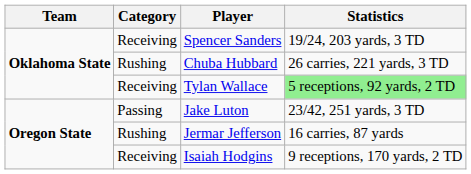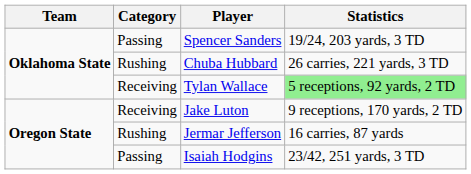(147, 40) Receiving -> (140, 40) Passing
(140, 110) Passing -> (147, 110) Receiving
(356, 110) 23/42, 251 yards, 3 TD -> (375, 110) 9 receptions, 170 yards, 2 TD
(147, 156) Receiving -> (140, 156) Passing
(375, 156) 9 receptions, 170 yards, 2 TD -> (356, 156) 23/42, 251 yards, 3 TD
